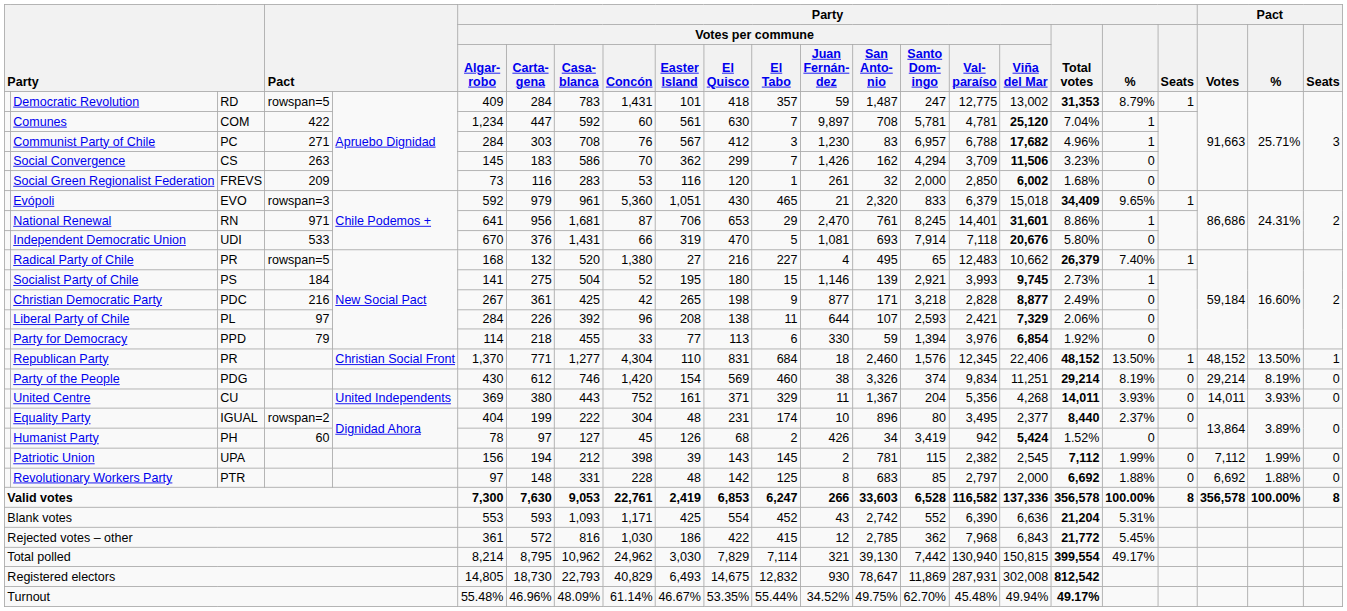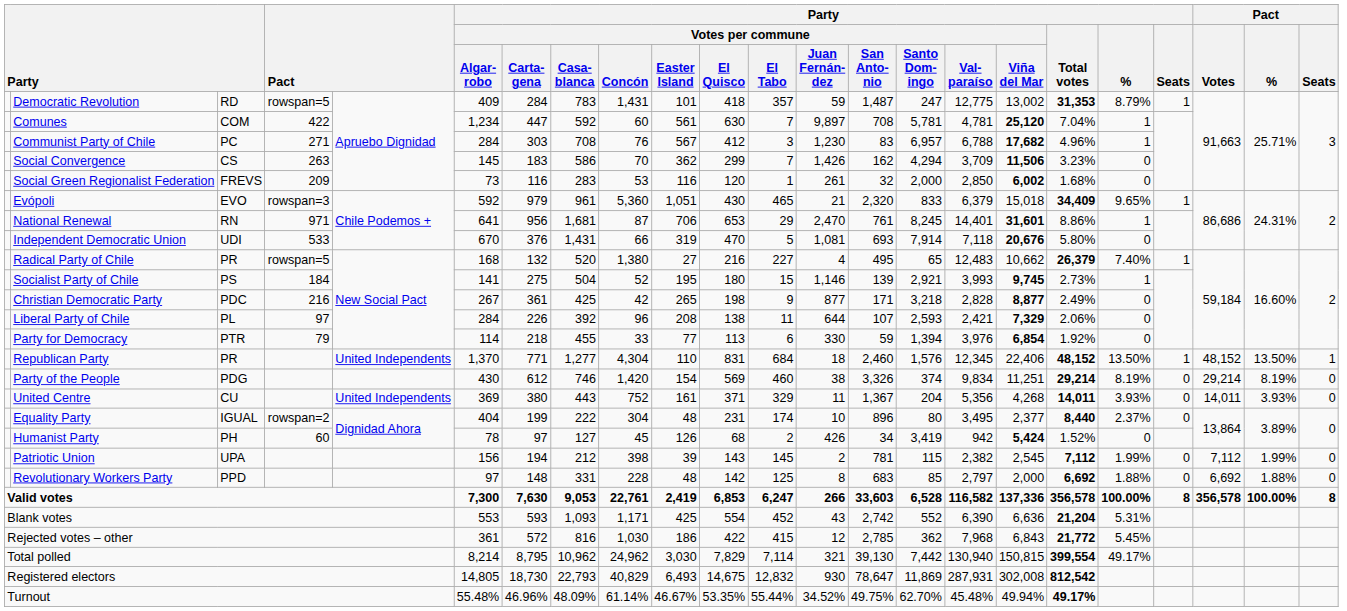(233, 339) PPD -> (233, 339) PTR
(395, 359) Christian Social Front -> (393, 359) United Independents
(233, 478) PTR -> (233, 478) PPD
